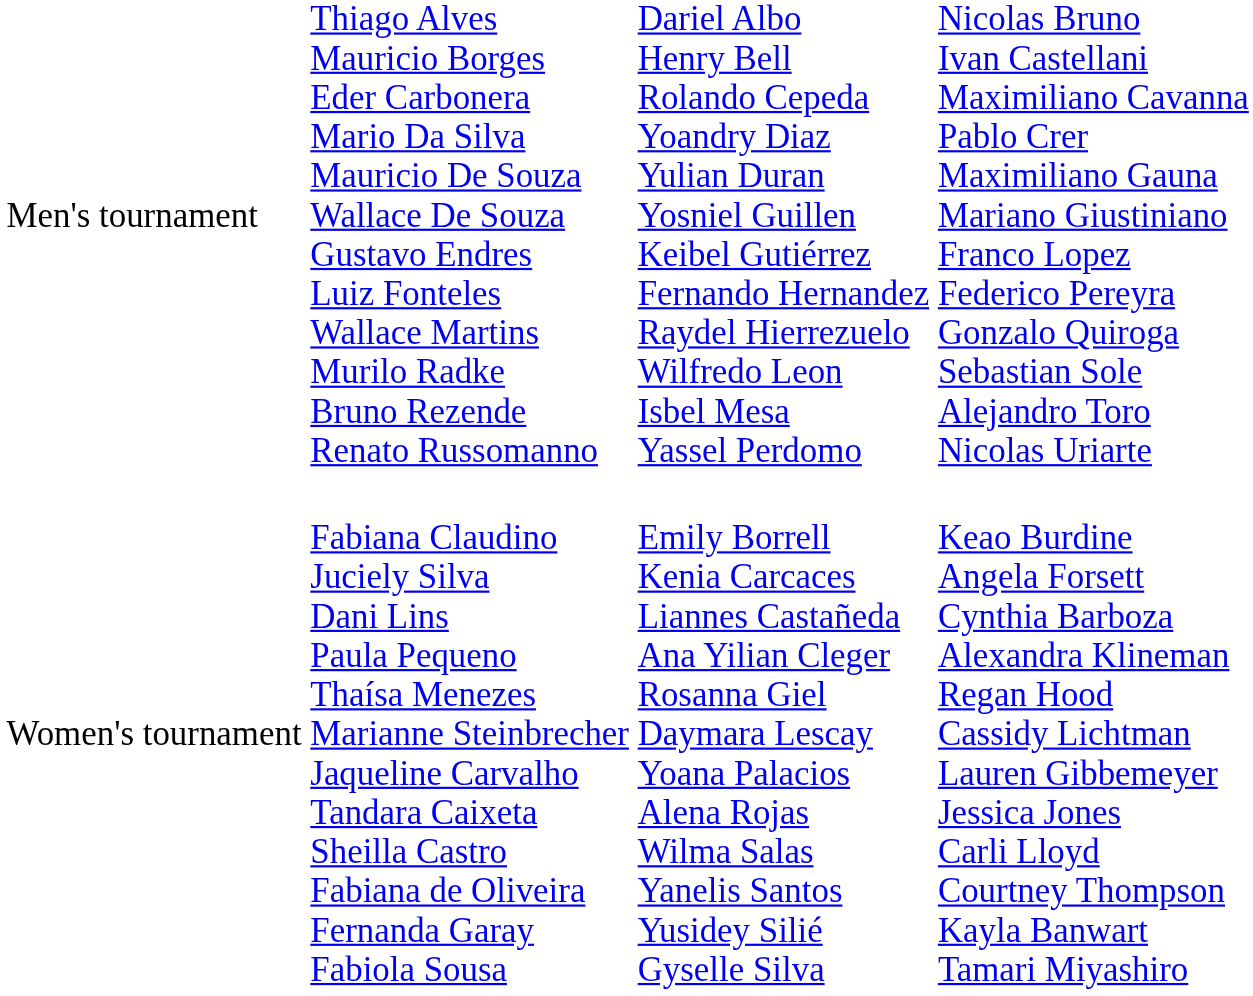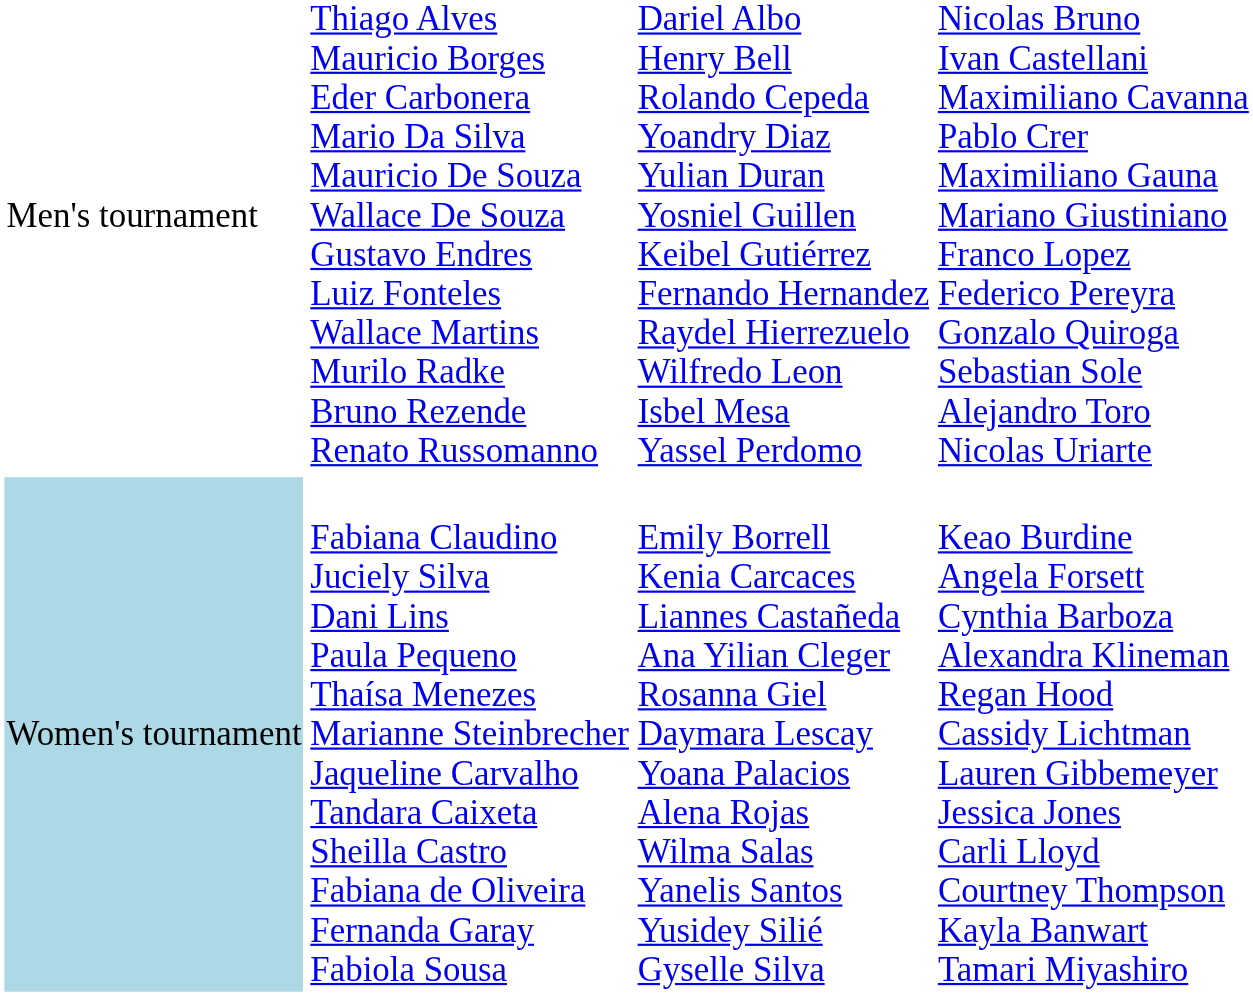(154, 733) no background -> (154, 733) lightblue background
